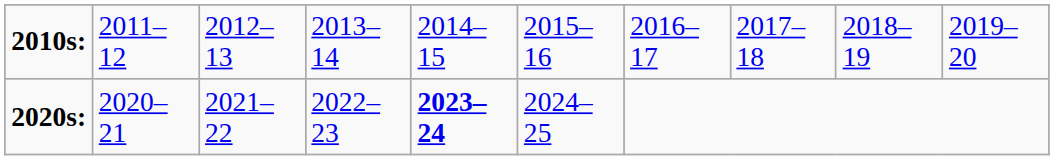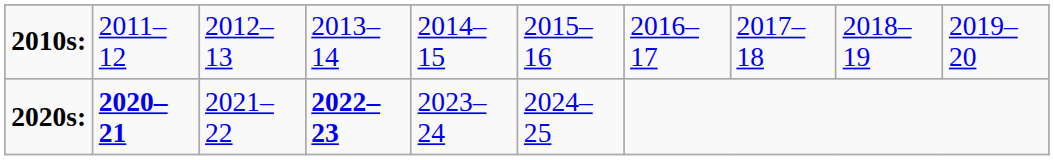(133, 116) normal -> (133, 116) bold
(346, 116) normal -> (346, 116) bold
(452, 116) bold -> (452, 116) normal
